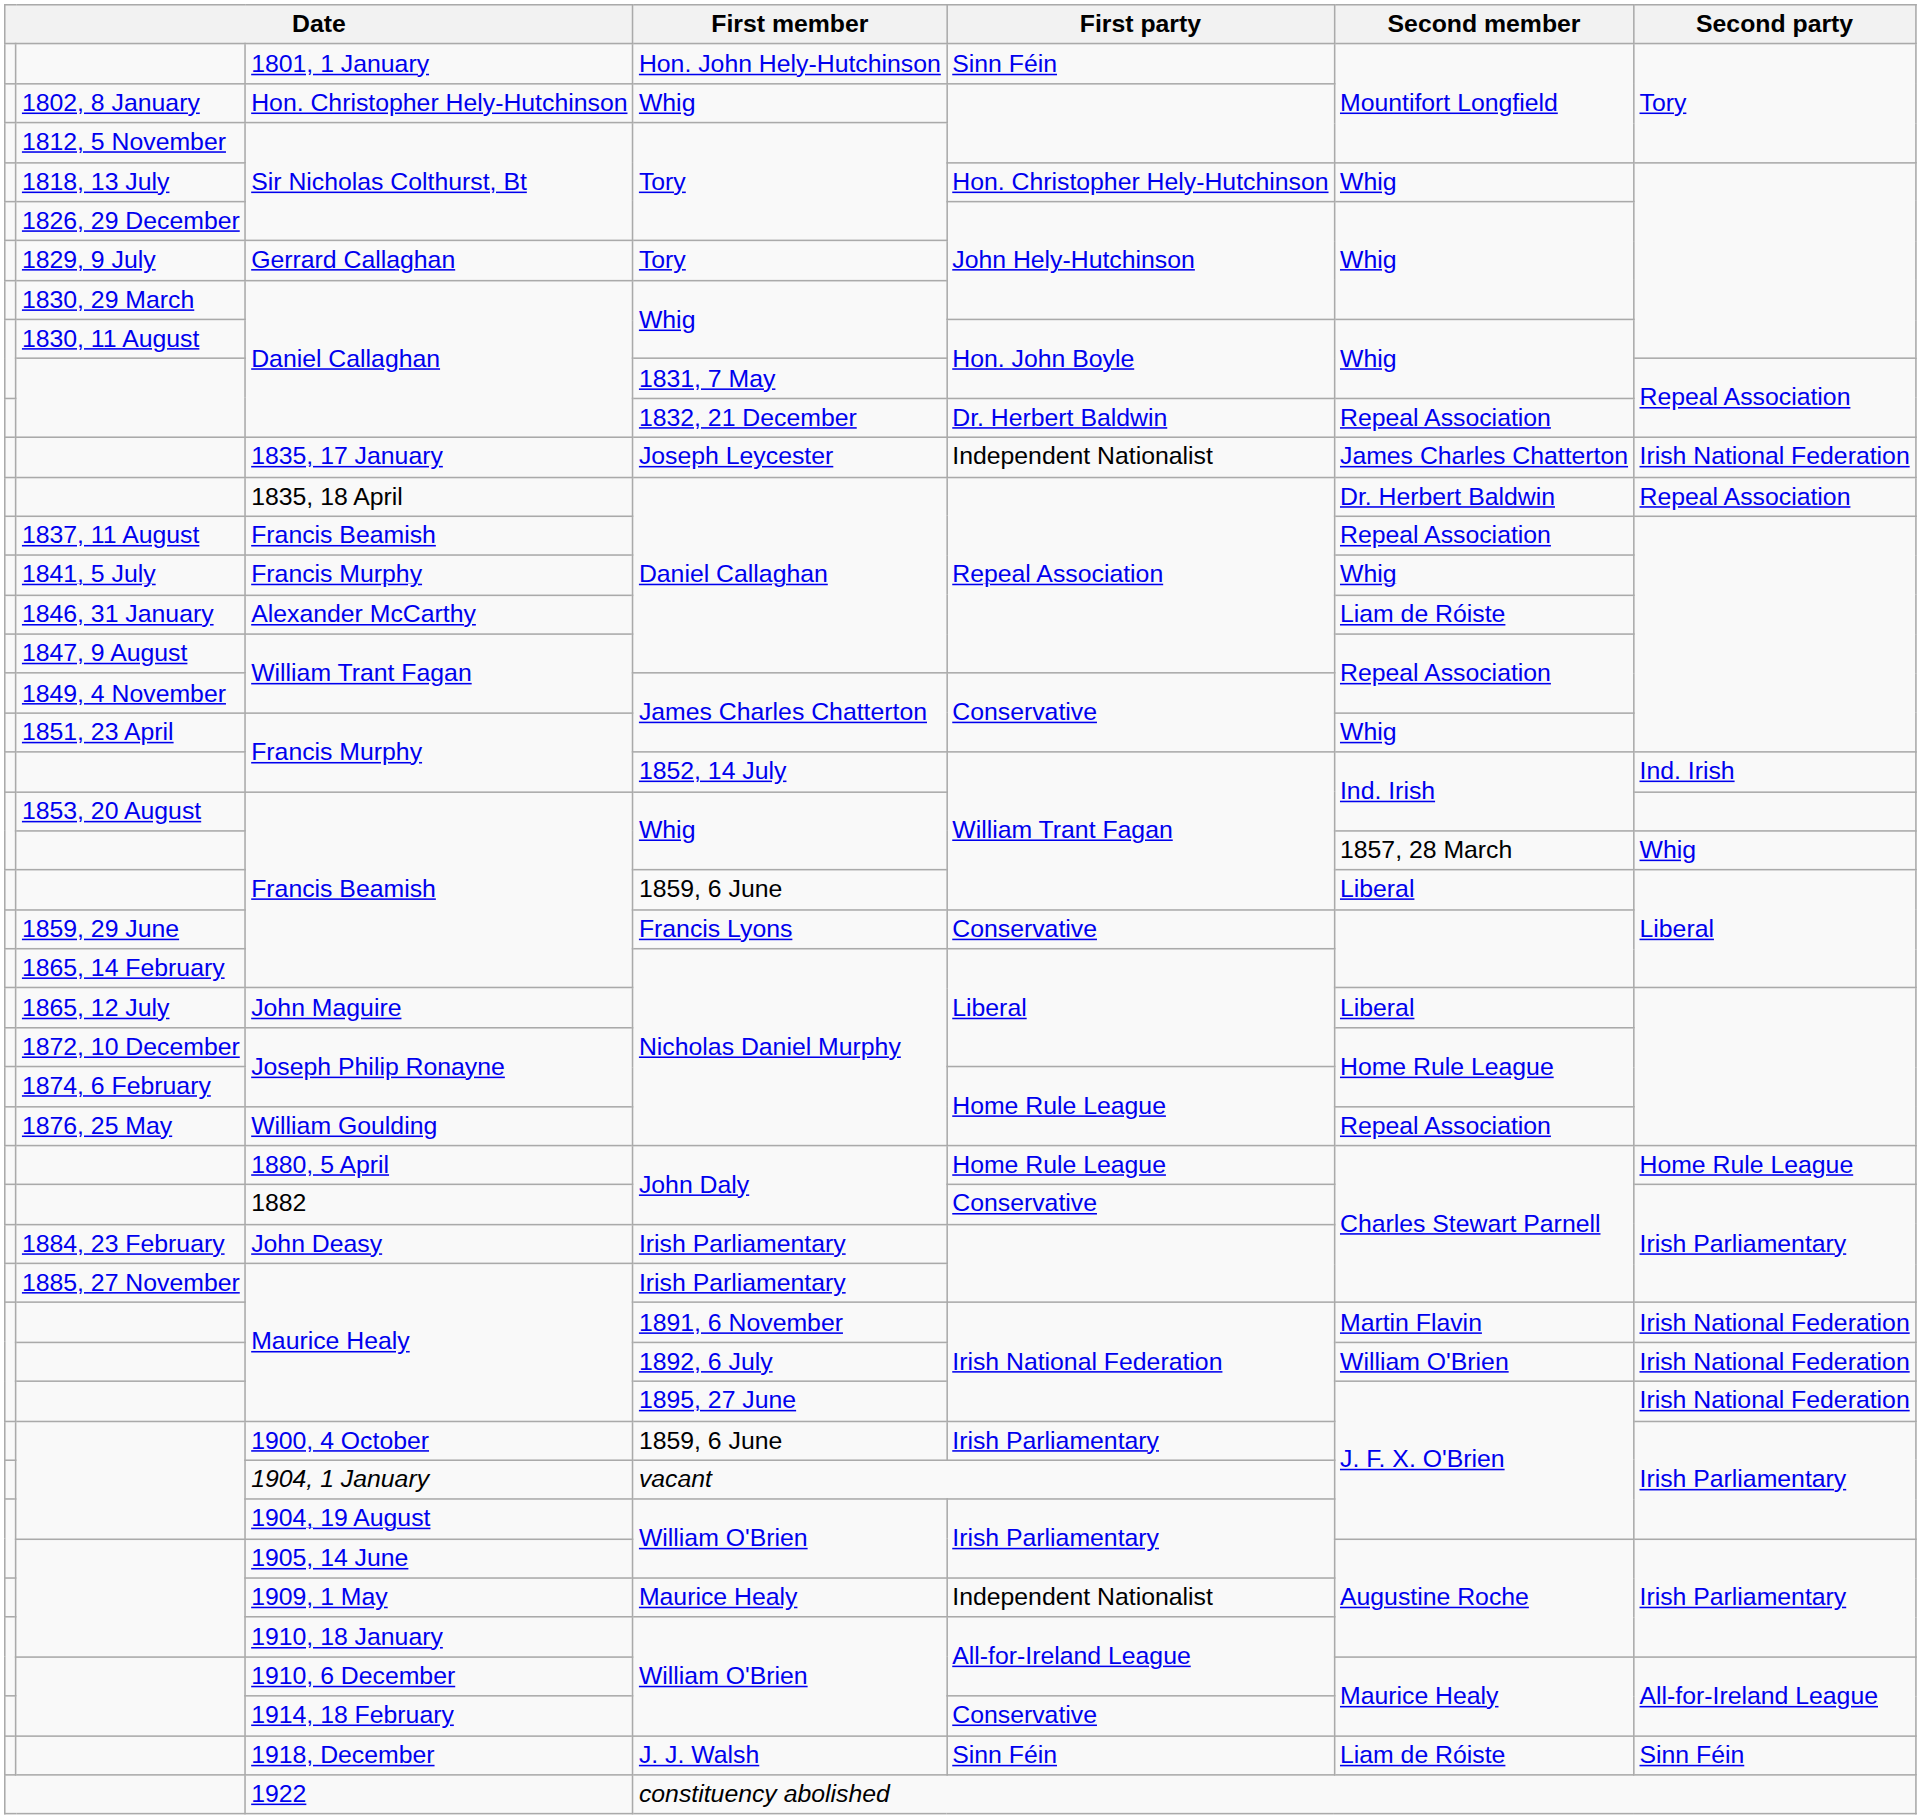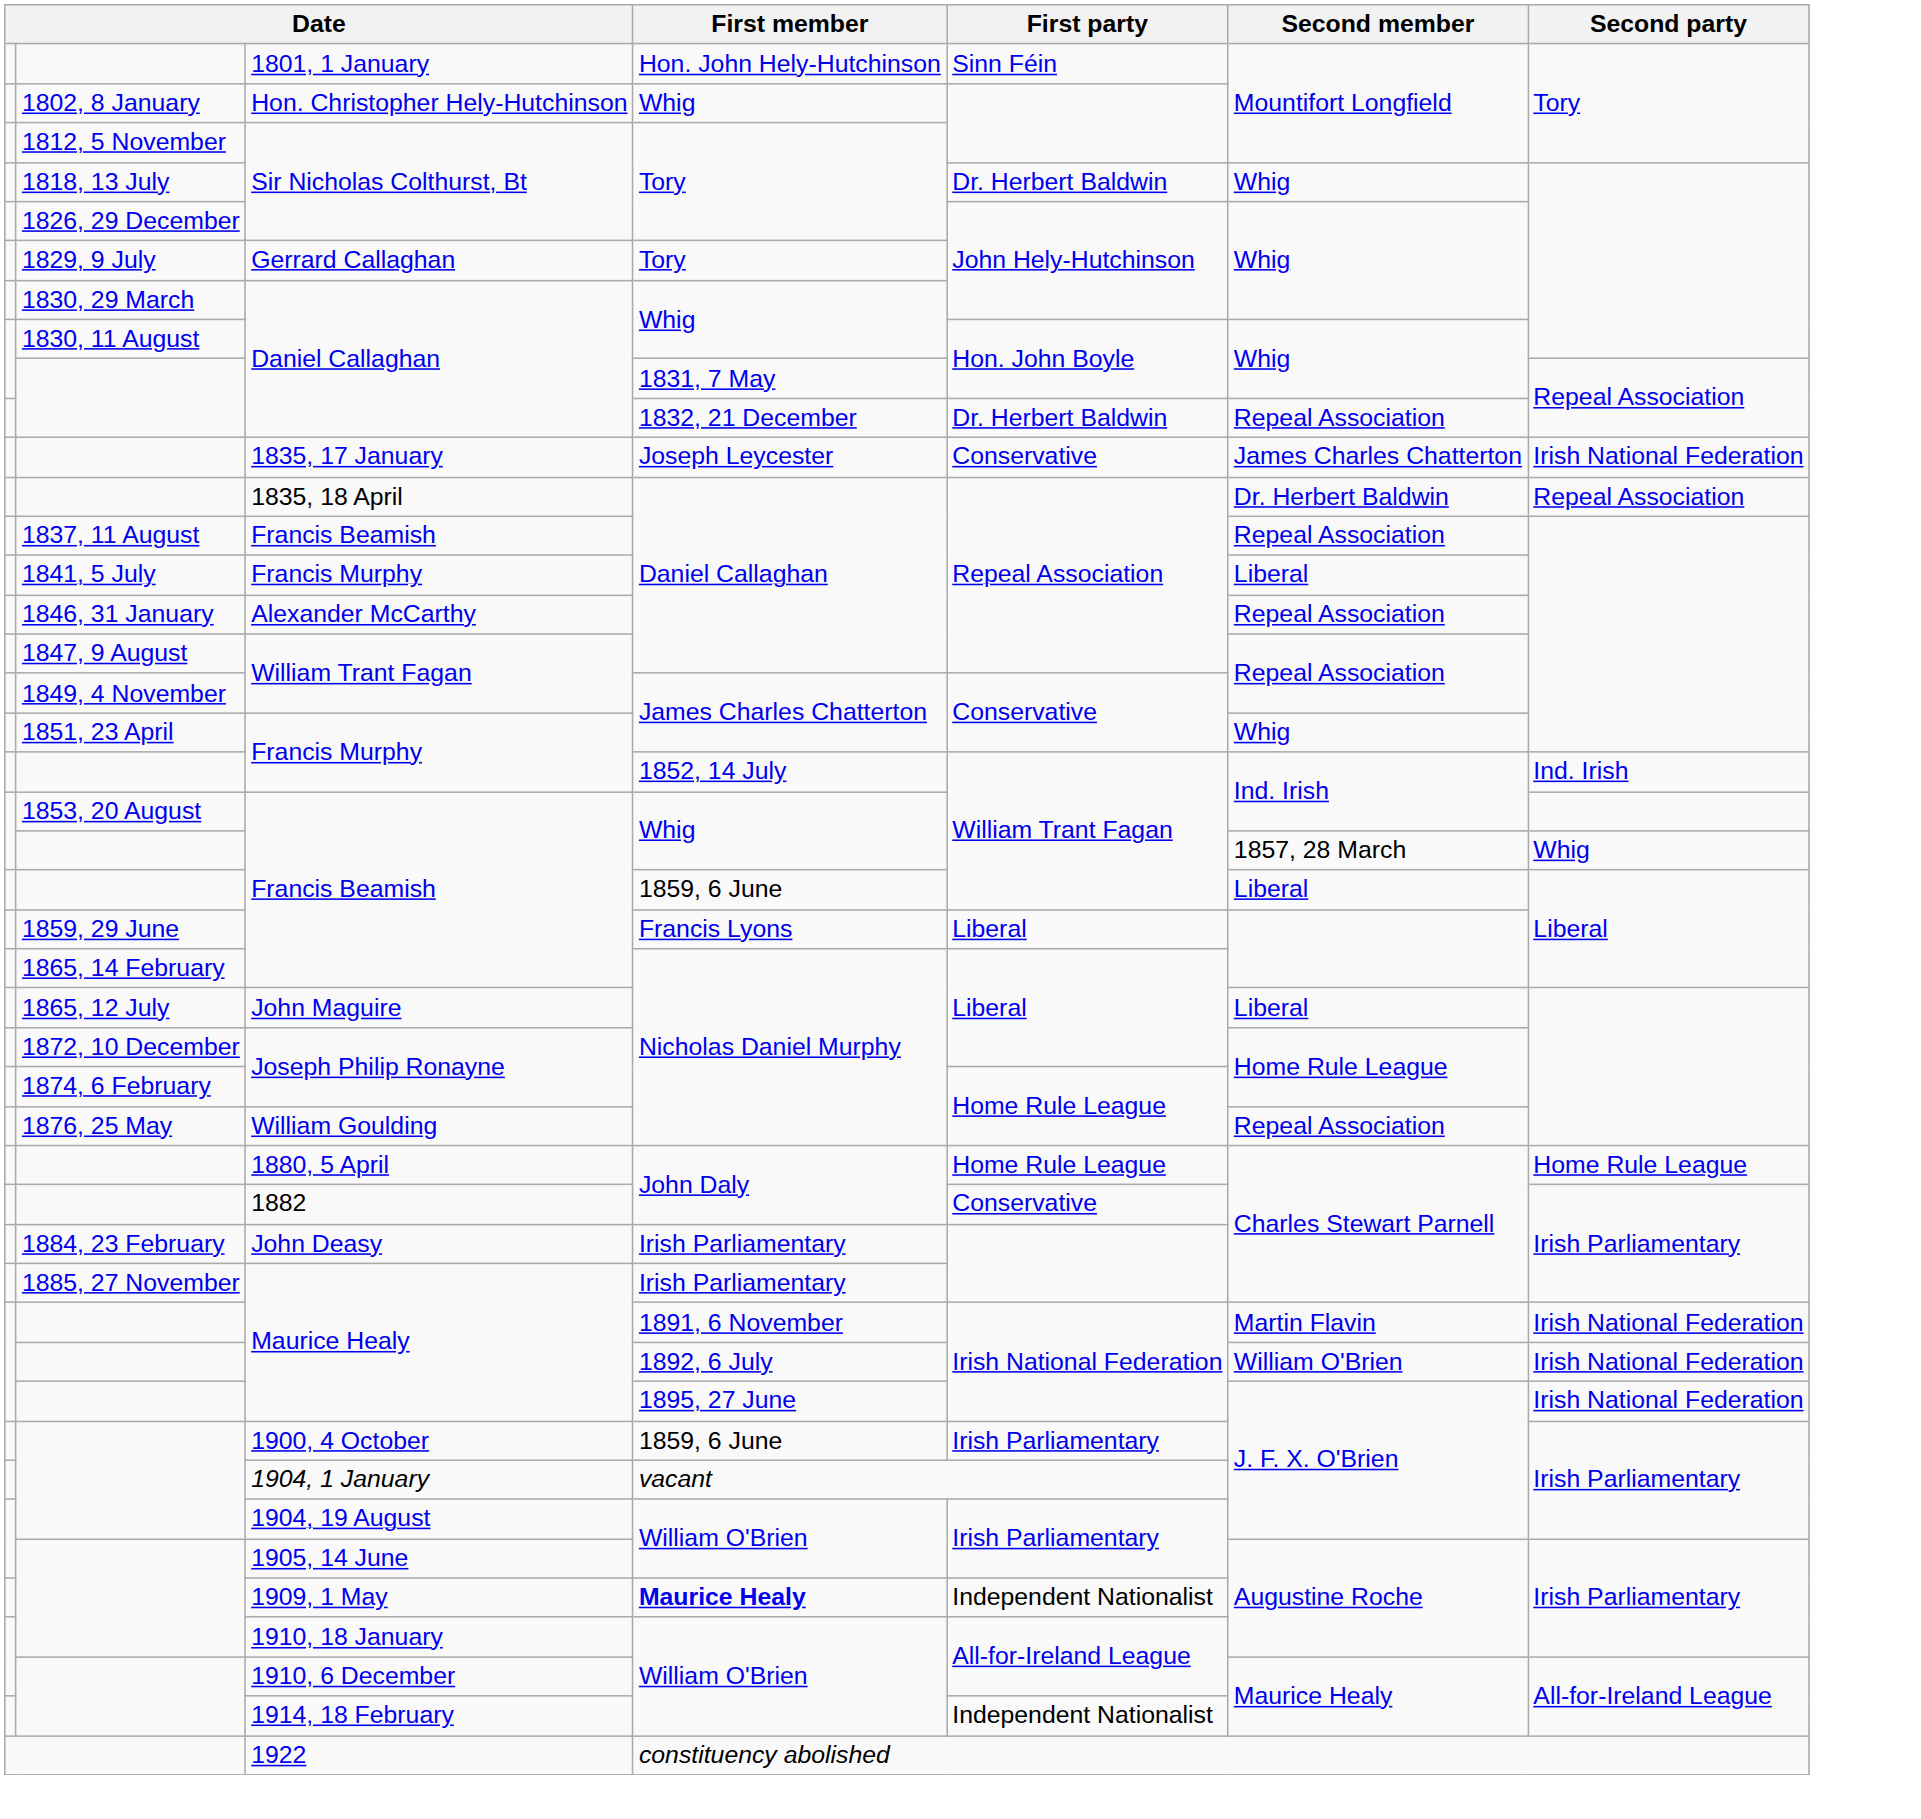(1140, 181) Hon. Christopher Hely-Hutchinson -> (1060, 181) Dr. Herbert Baldwin
(1083, 456) Independent Nationalist -> (1025, 456) Conservative
(1368, 574) Whig -> (1271, 574) Liberal
(1423, 614) Liam de Róiste -> (1339, 614) Repeal Association
(1025, 928) Conservative -> (989, 928) Liberal
(718, 1597) normal -> (722, 1597) bold
(1025, 1715) Conservative -> (1083, 1715) Independent Nationalist
- row: (131, 1755)
